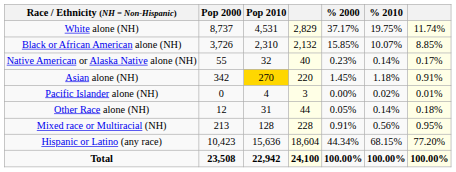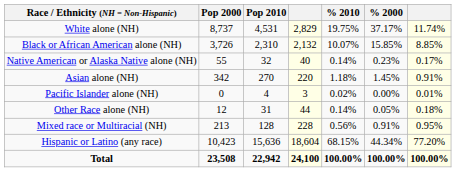columns swapped: (343, 12) <-> (386, 12)
(266, 77) gold background -> (266, 77) no background
